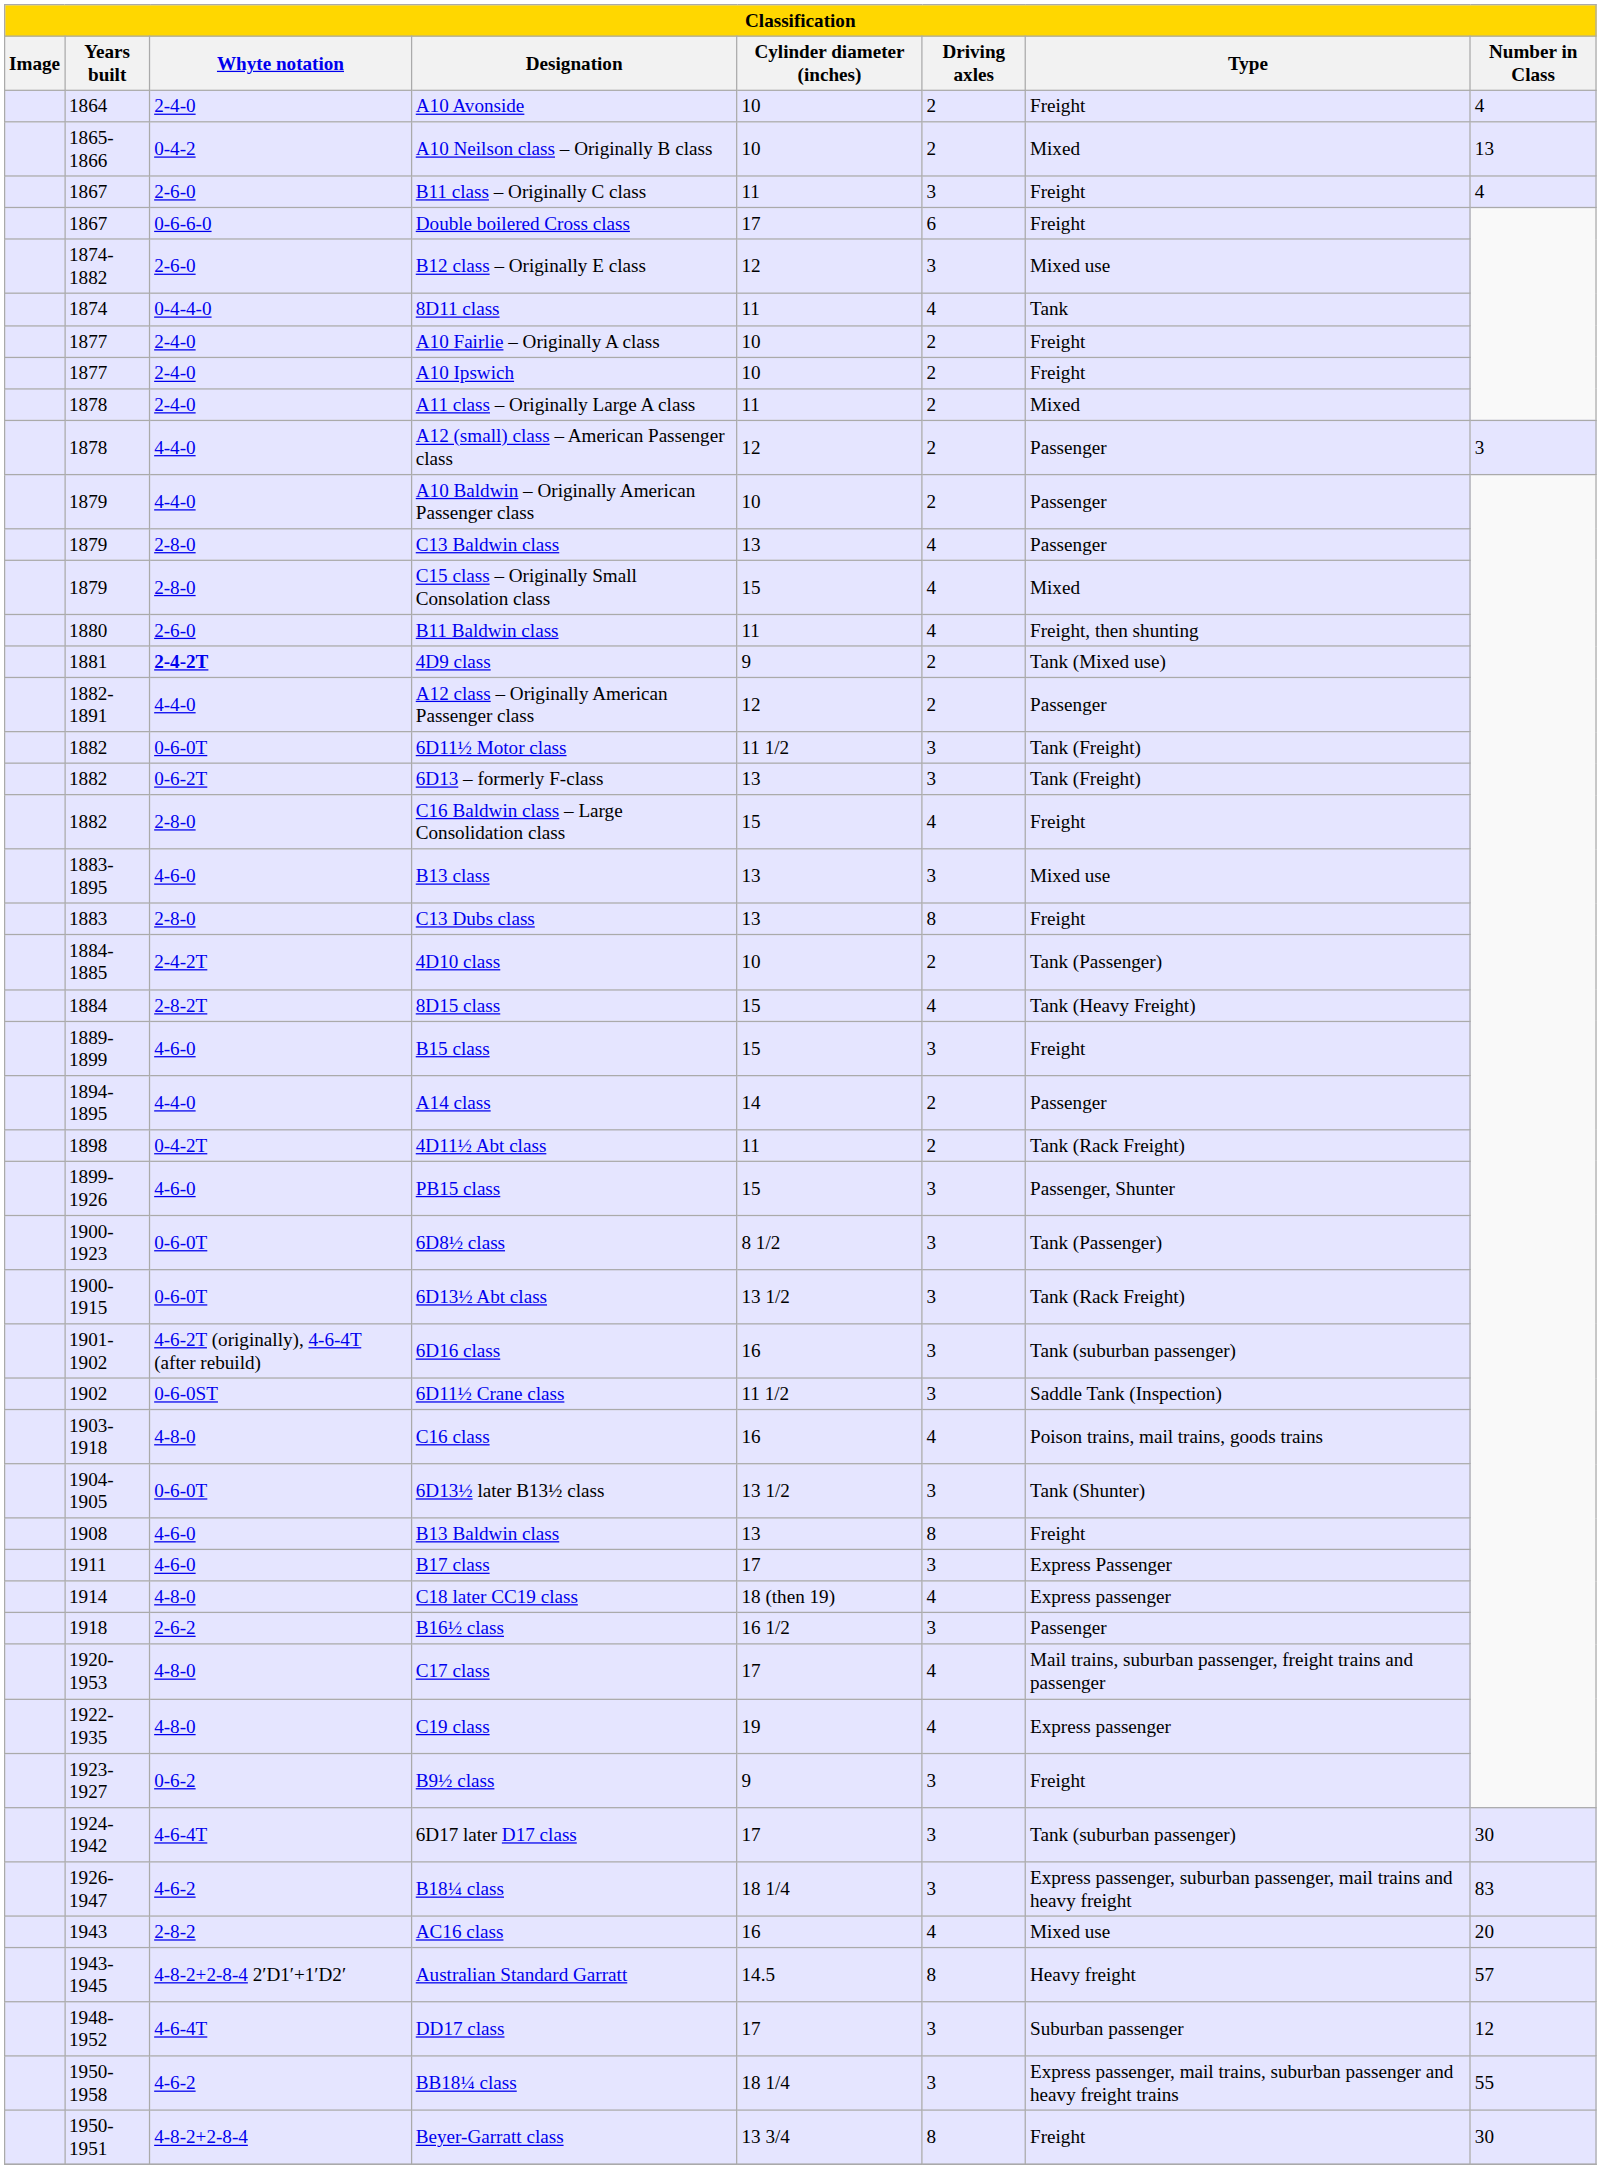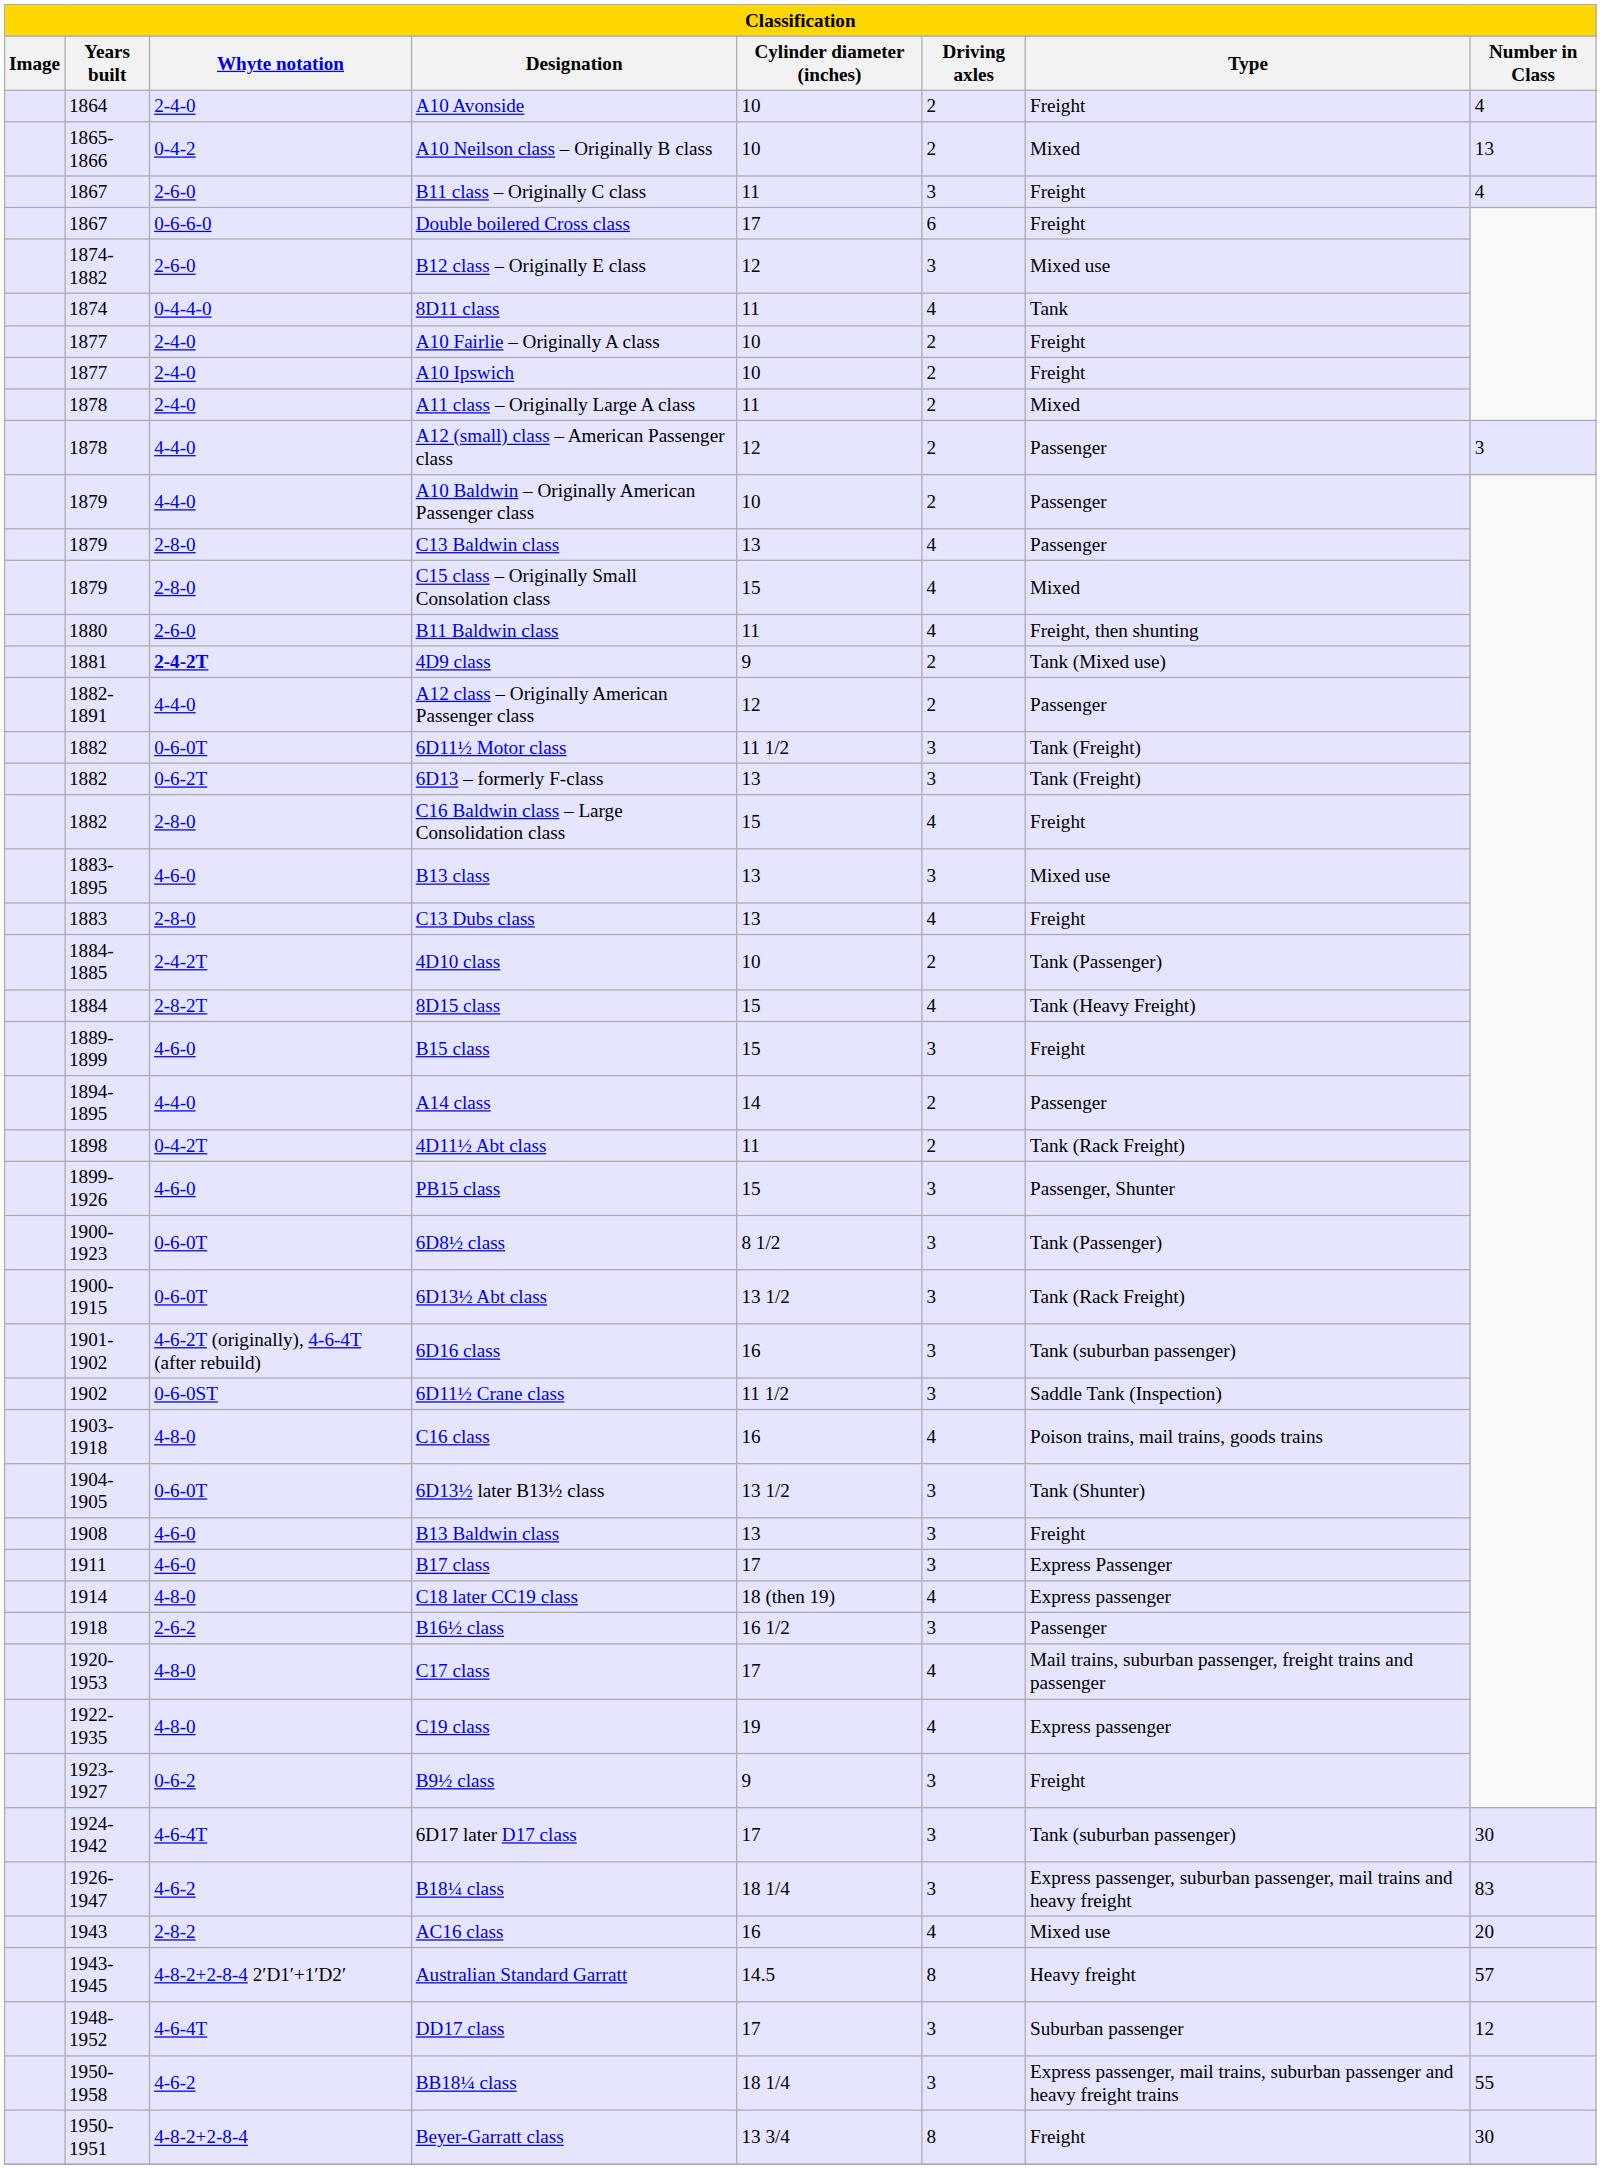(931, 919) 8 -> (931, 919) 4
(931, 1533) 8 -> (931, 1533) 3
